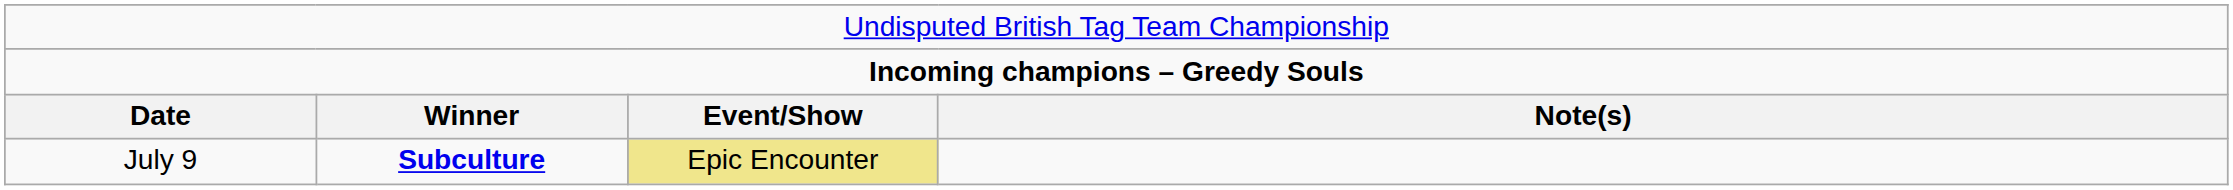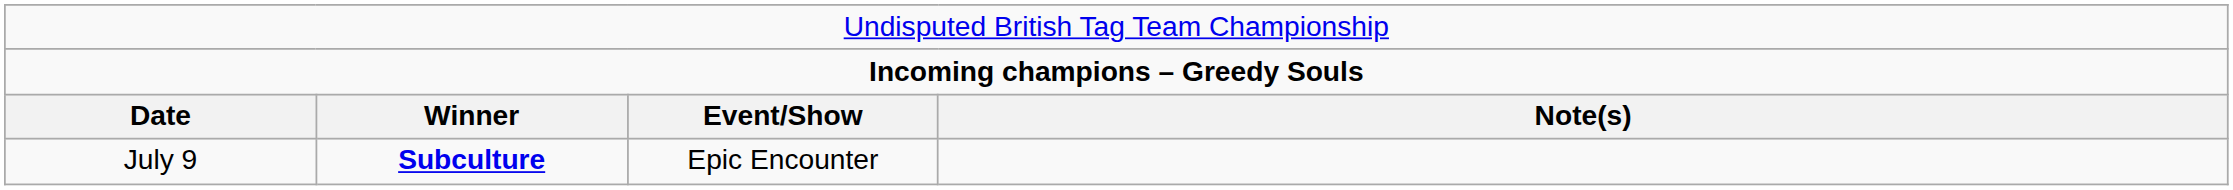(783, 160) khaki background -> (783, 160) no background
